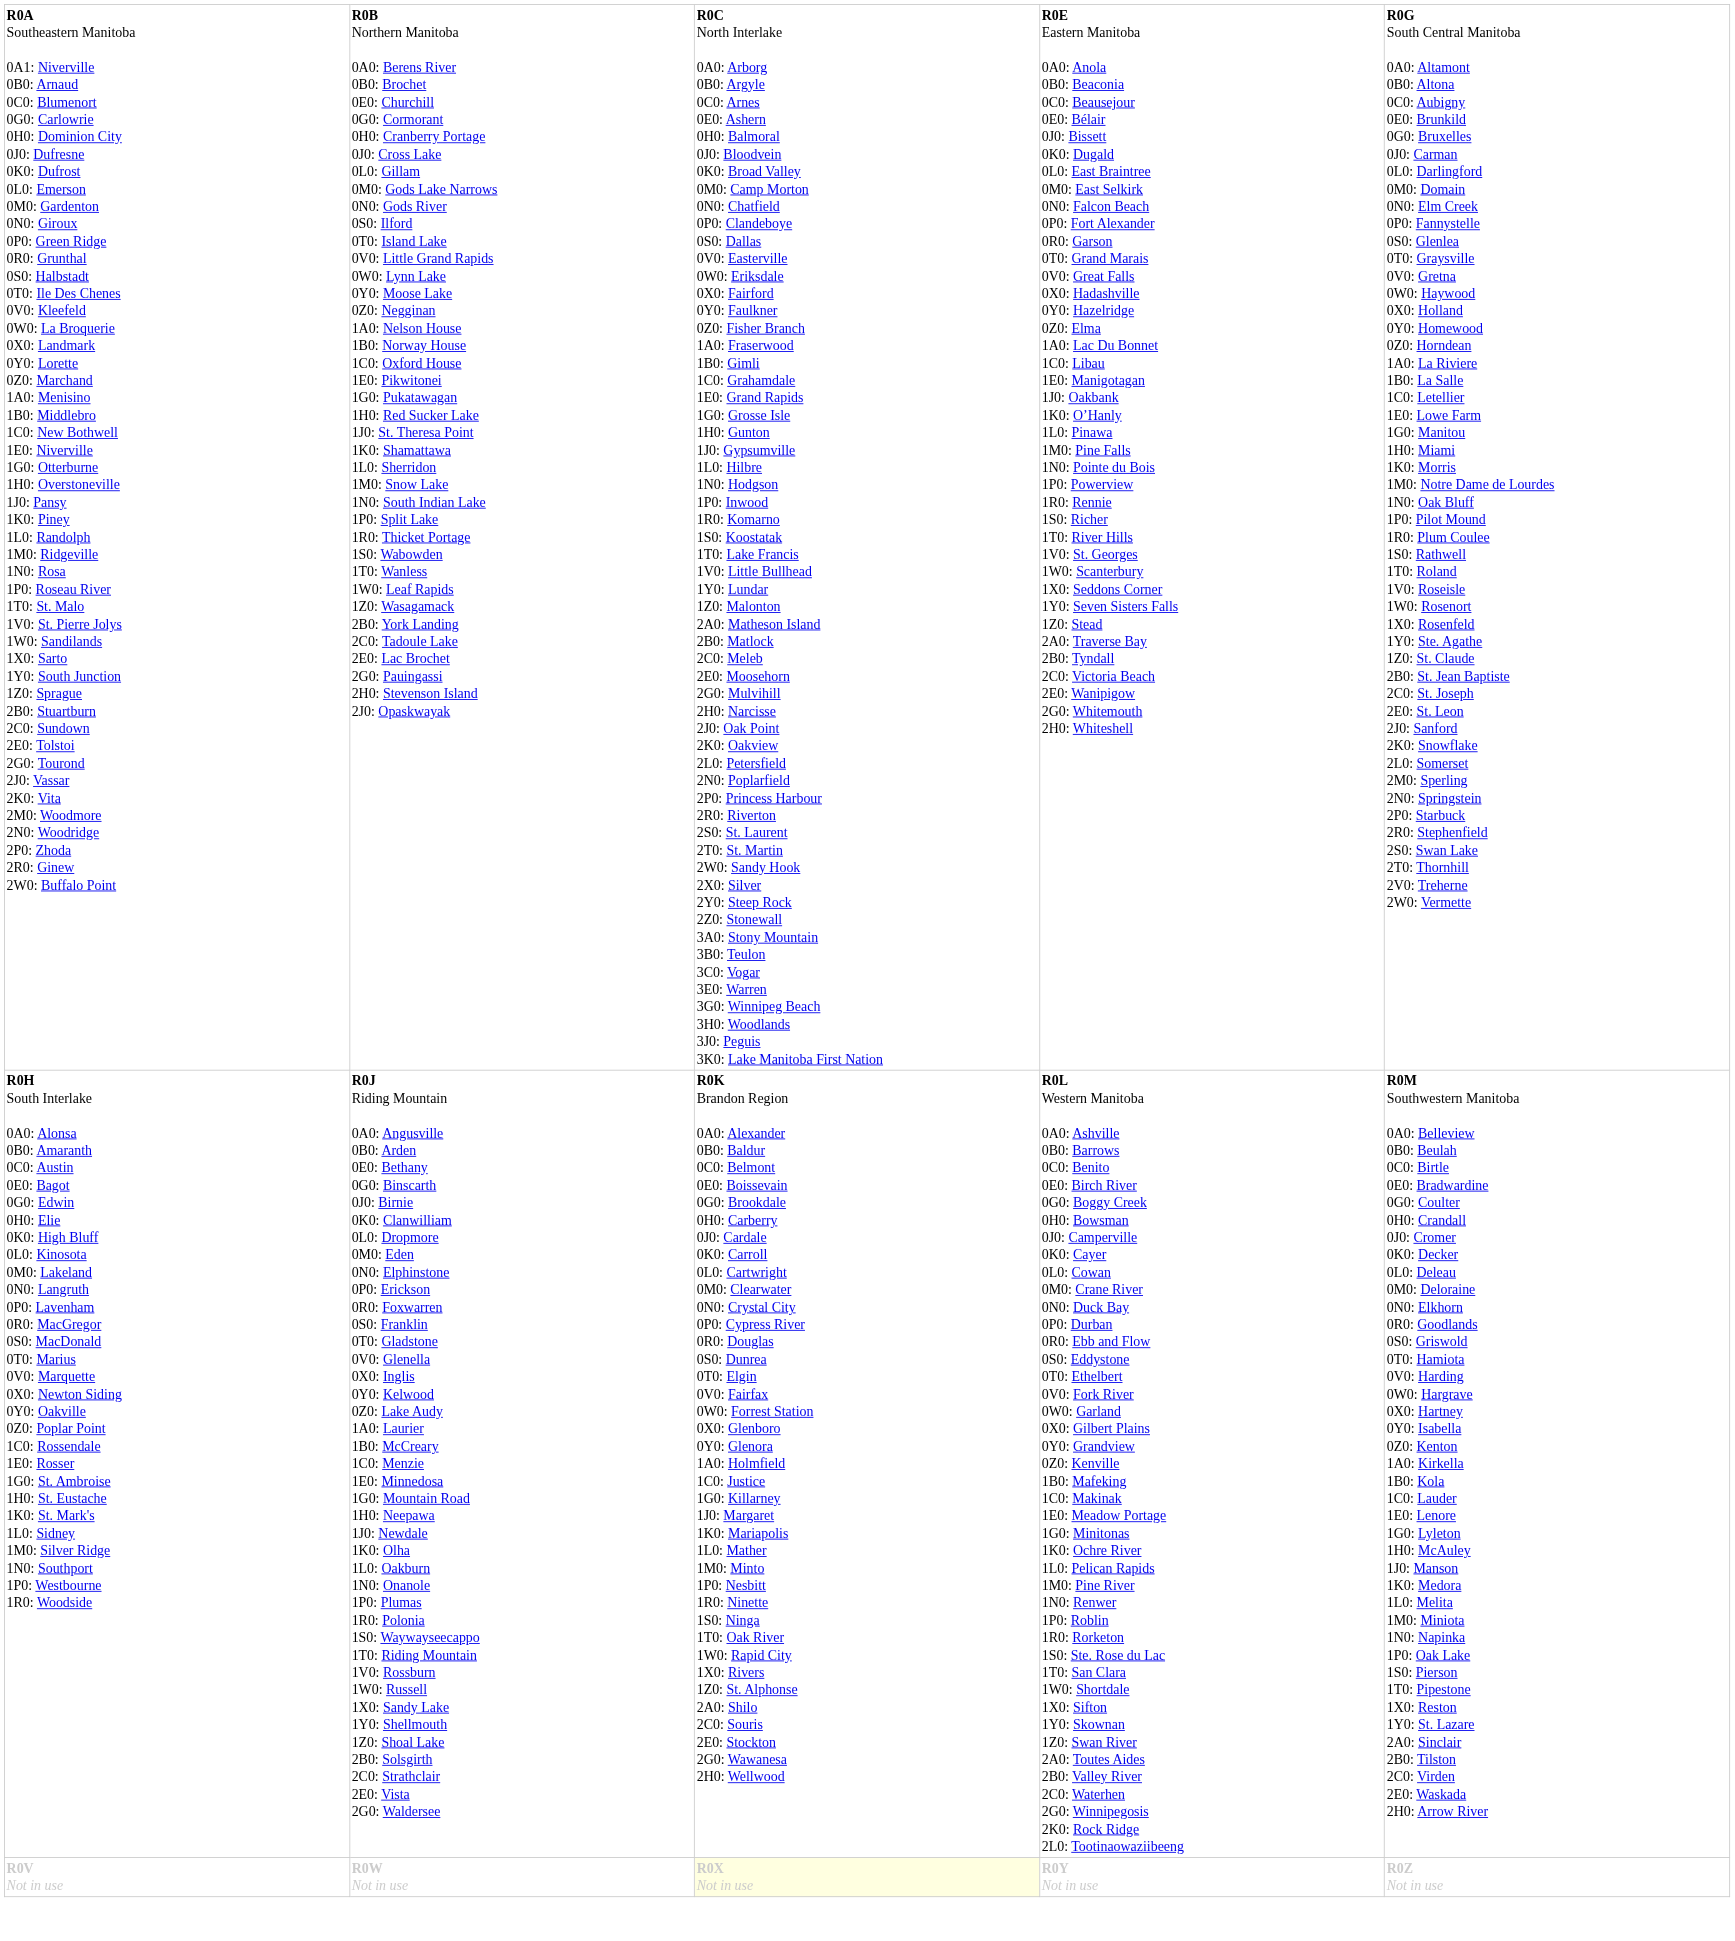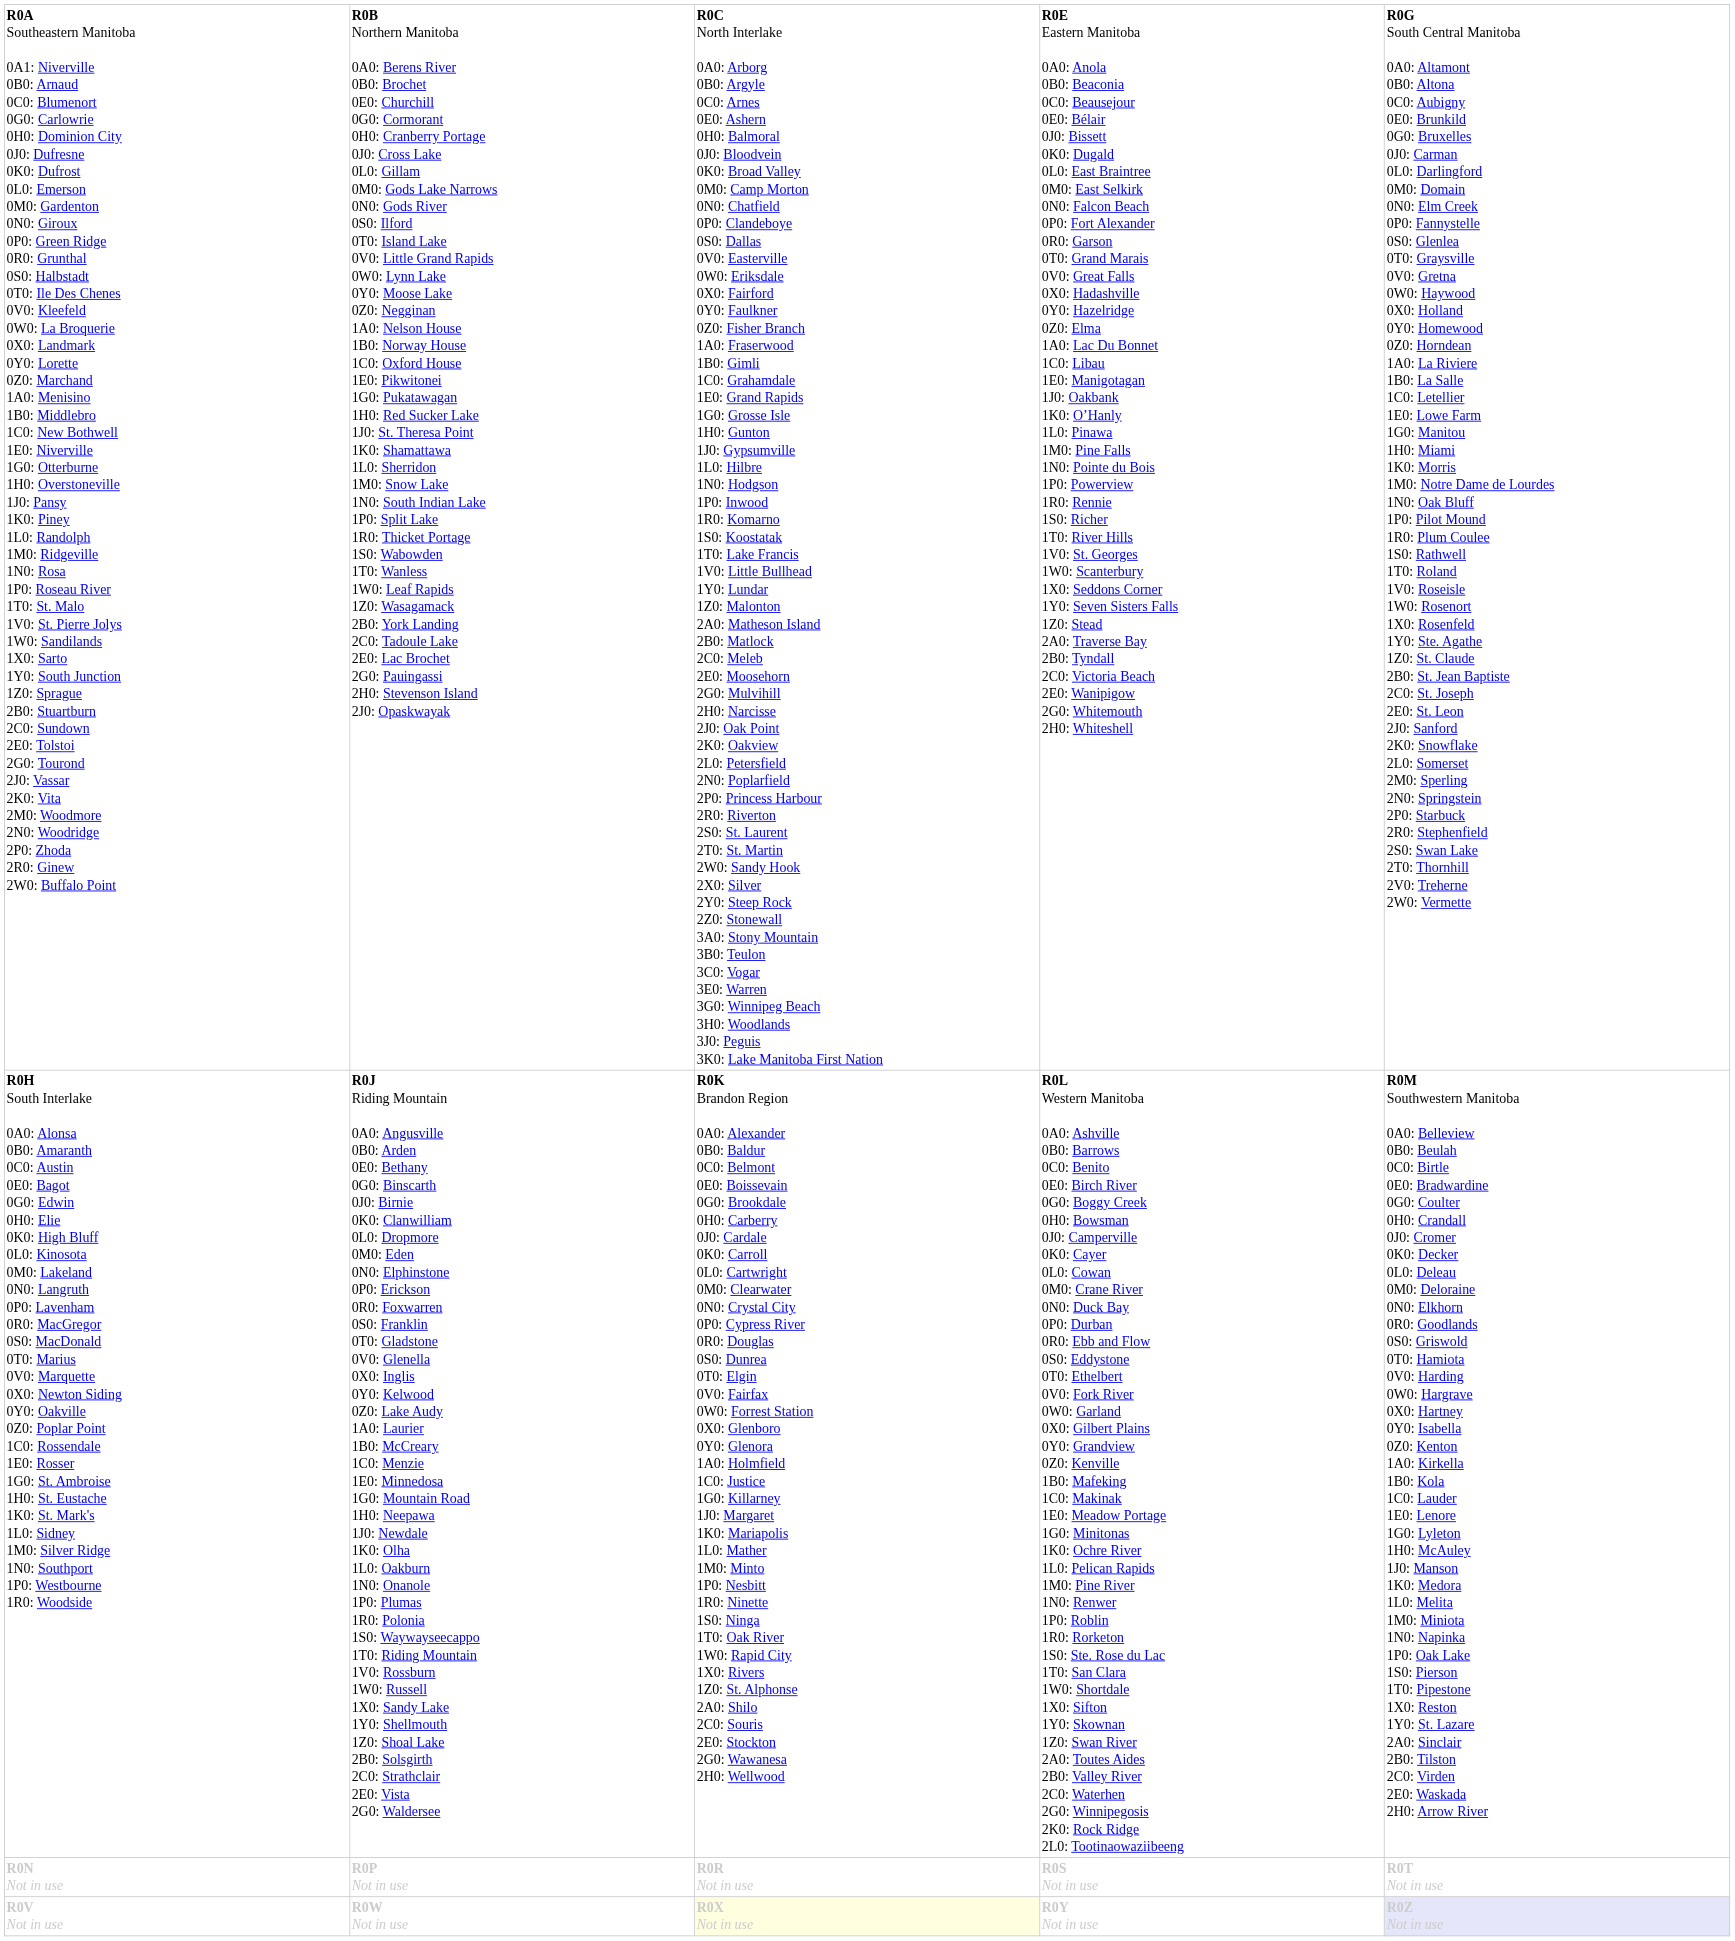+ row: (35, 1877)
(1415, 1877) no background -> (1415, 1916) lavender background
